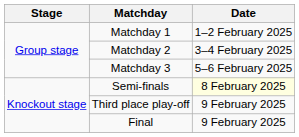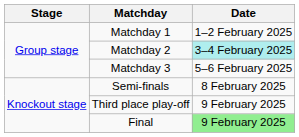(243, 50) no background -> (243, 50) paleturquoise background
(243, 86) lightyellow background -> (243, 86) no background
(243, 123) no background -> (243, 123) lightgreen background
